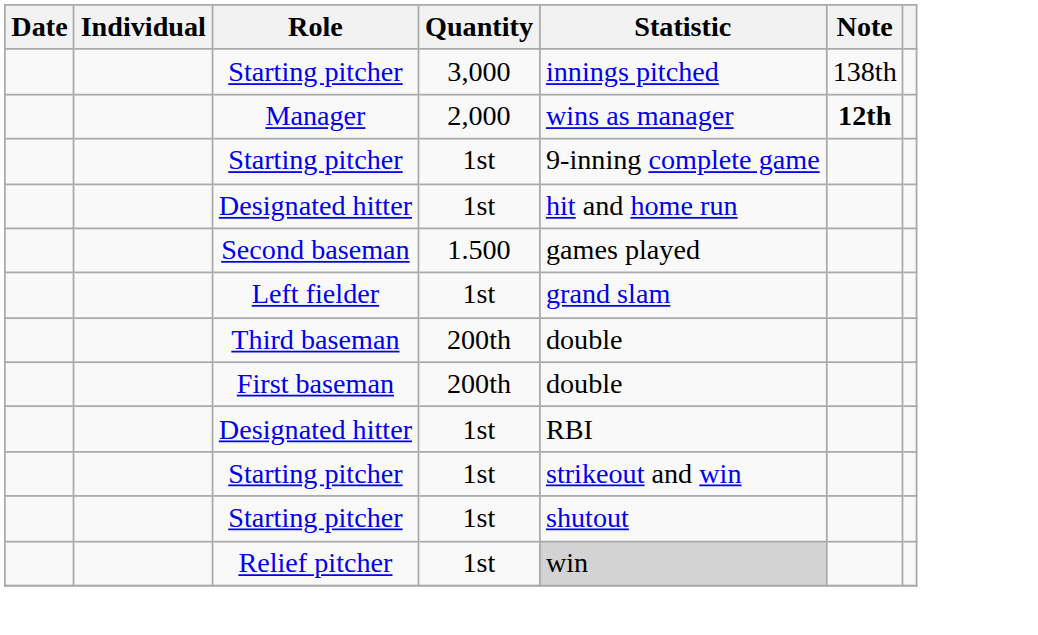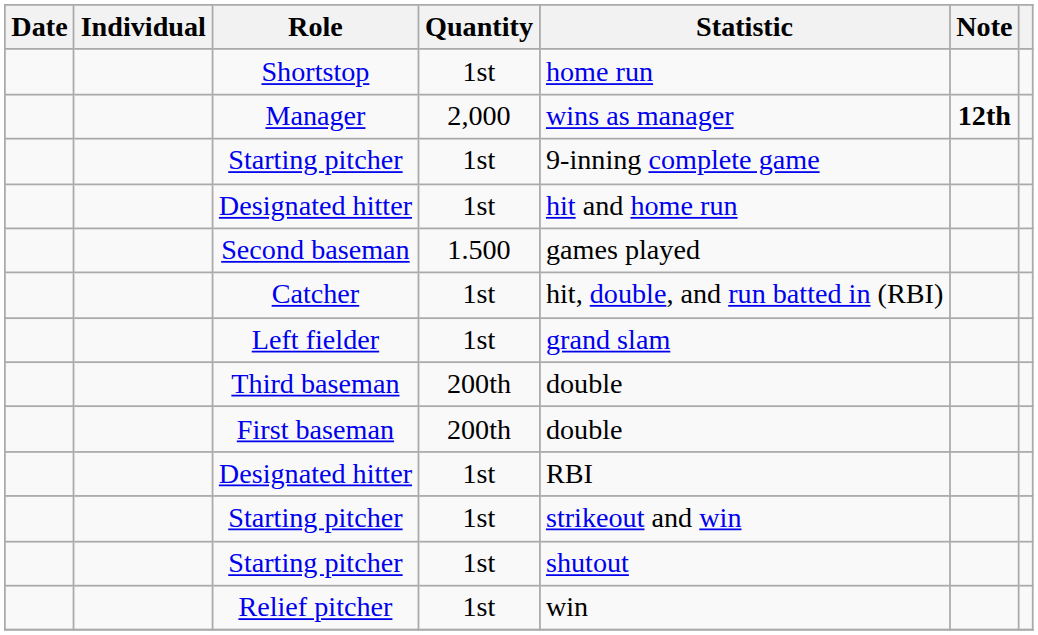+ row: (315, 71)
- row: (315, 71)
+ row: (315, 294)
(567, 562) lightgrey background -> (567, 607) no background
